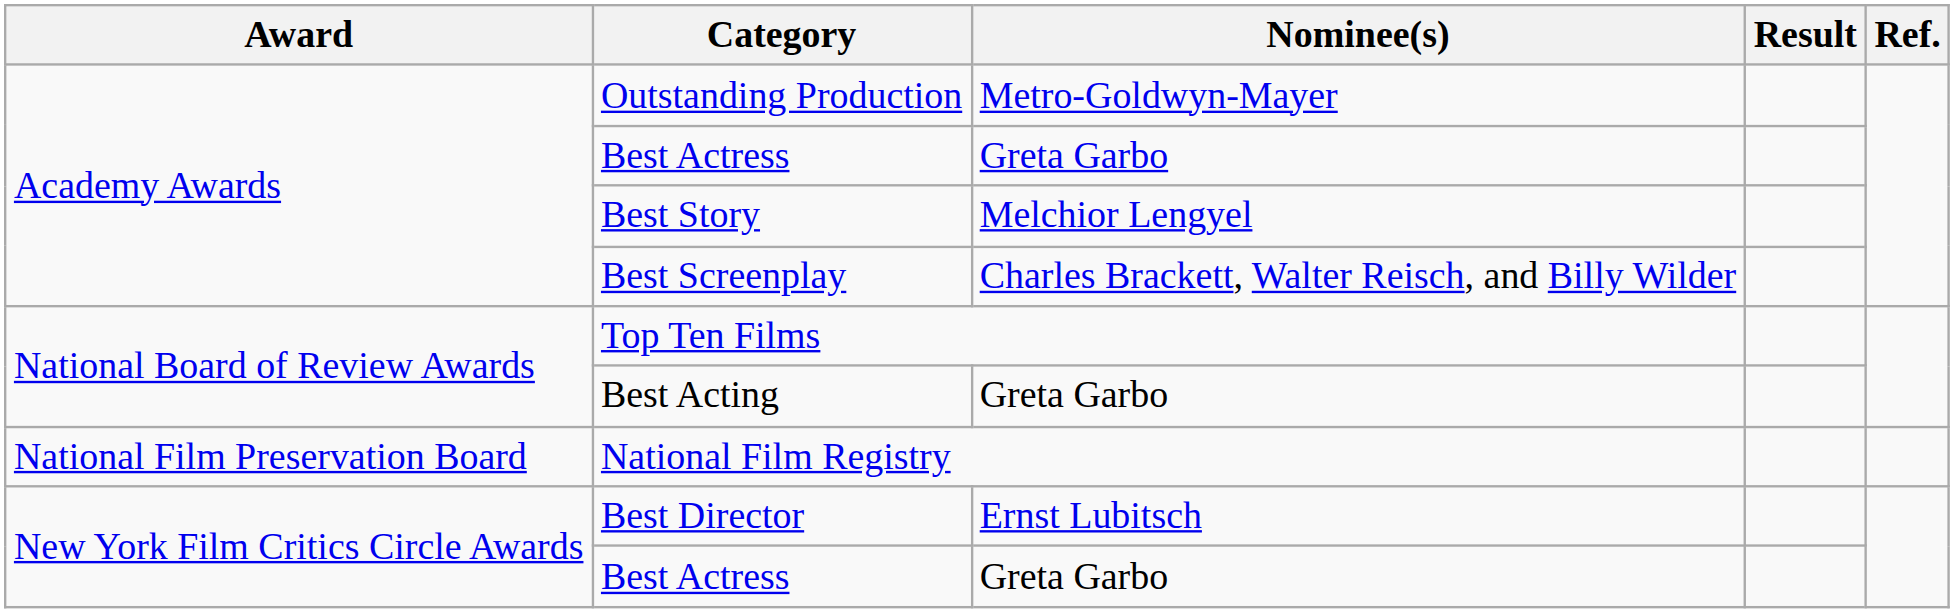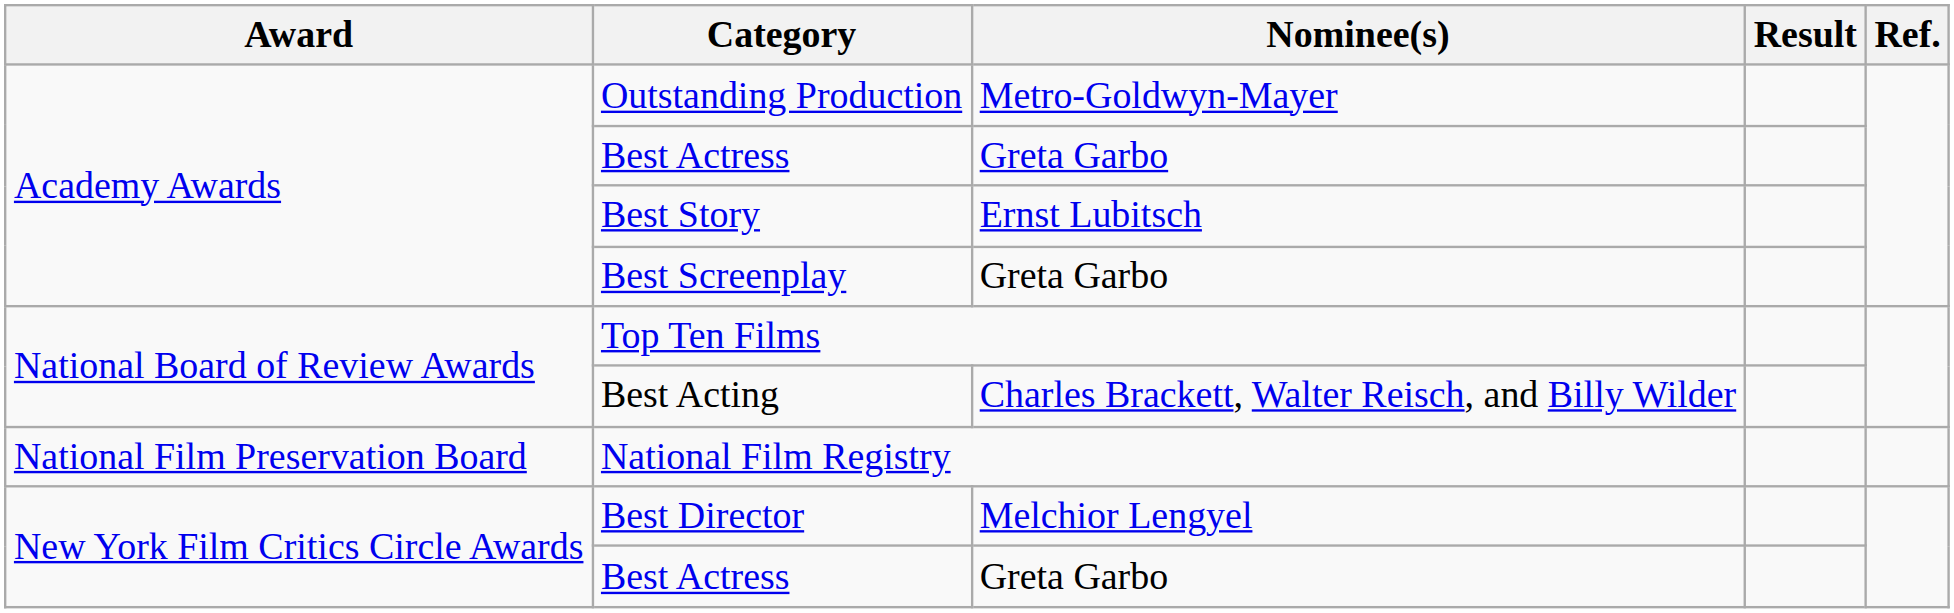(1116, 214) Melchior Lengyel -> (1091, 214) Ernst Lubitsch
(1358, 275) Charles Brackett, Walter Reisch, and Billy Wilder -> (1074, 275) Greta Garbo
(1074, 395) Greta Garbo -> (1358, 395) Charles Brackett, Walter Reisch, and Billy Wilder
(1091, 515) Ernst Lubitsch -> (1116, 515) Melchior Lengyel
